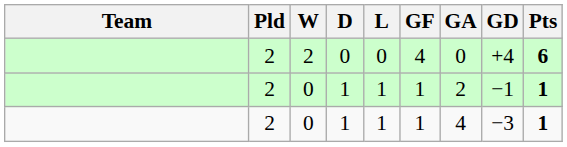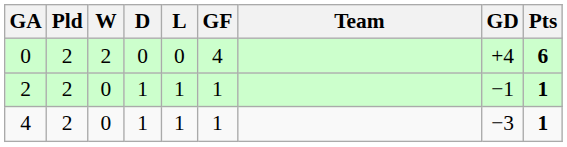columns swapped: (127, 21) <-> (461, 21)
